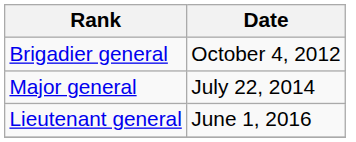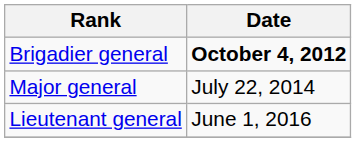(266, 53) normal -> (269, 53) bold
